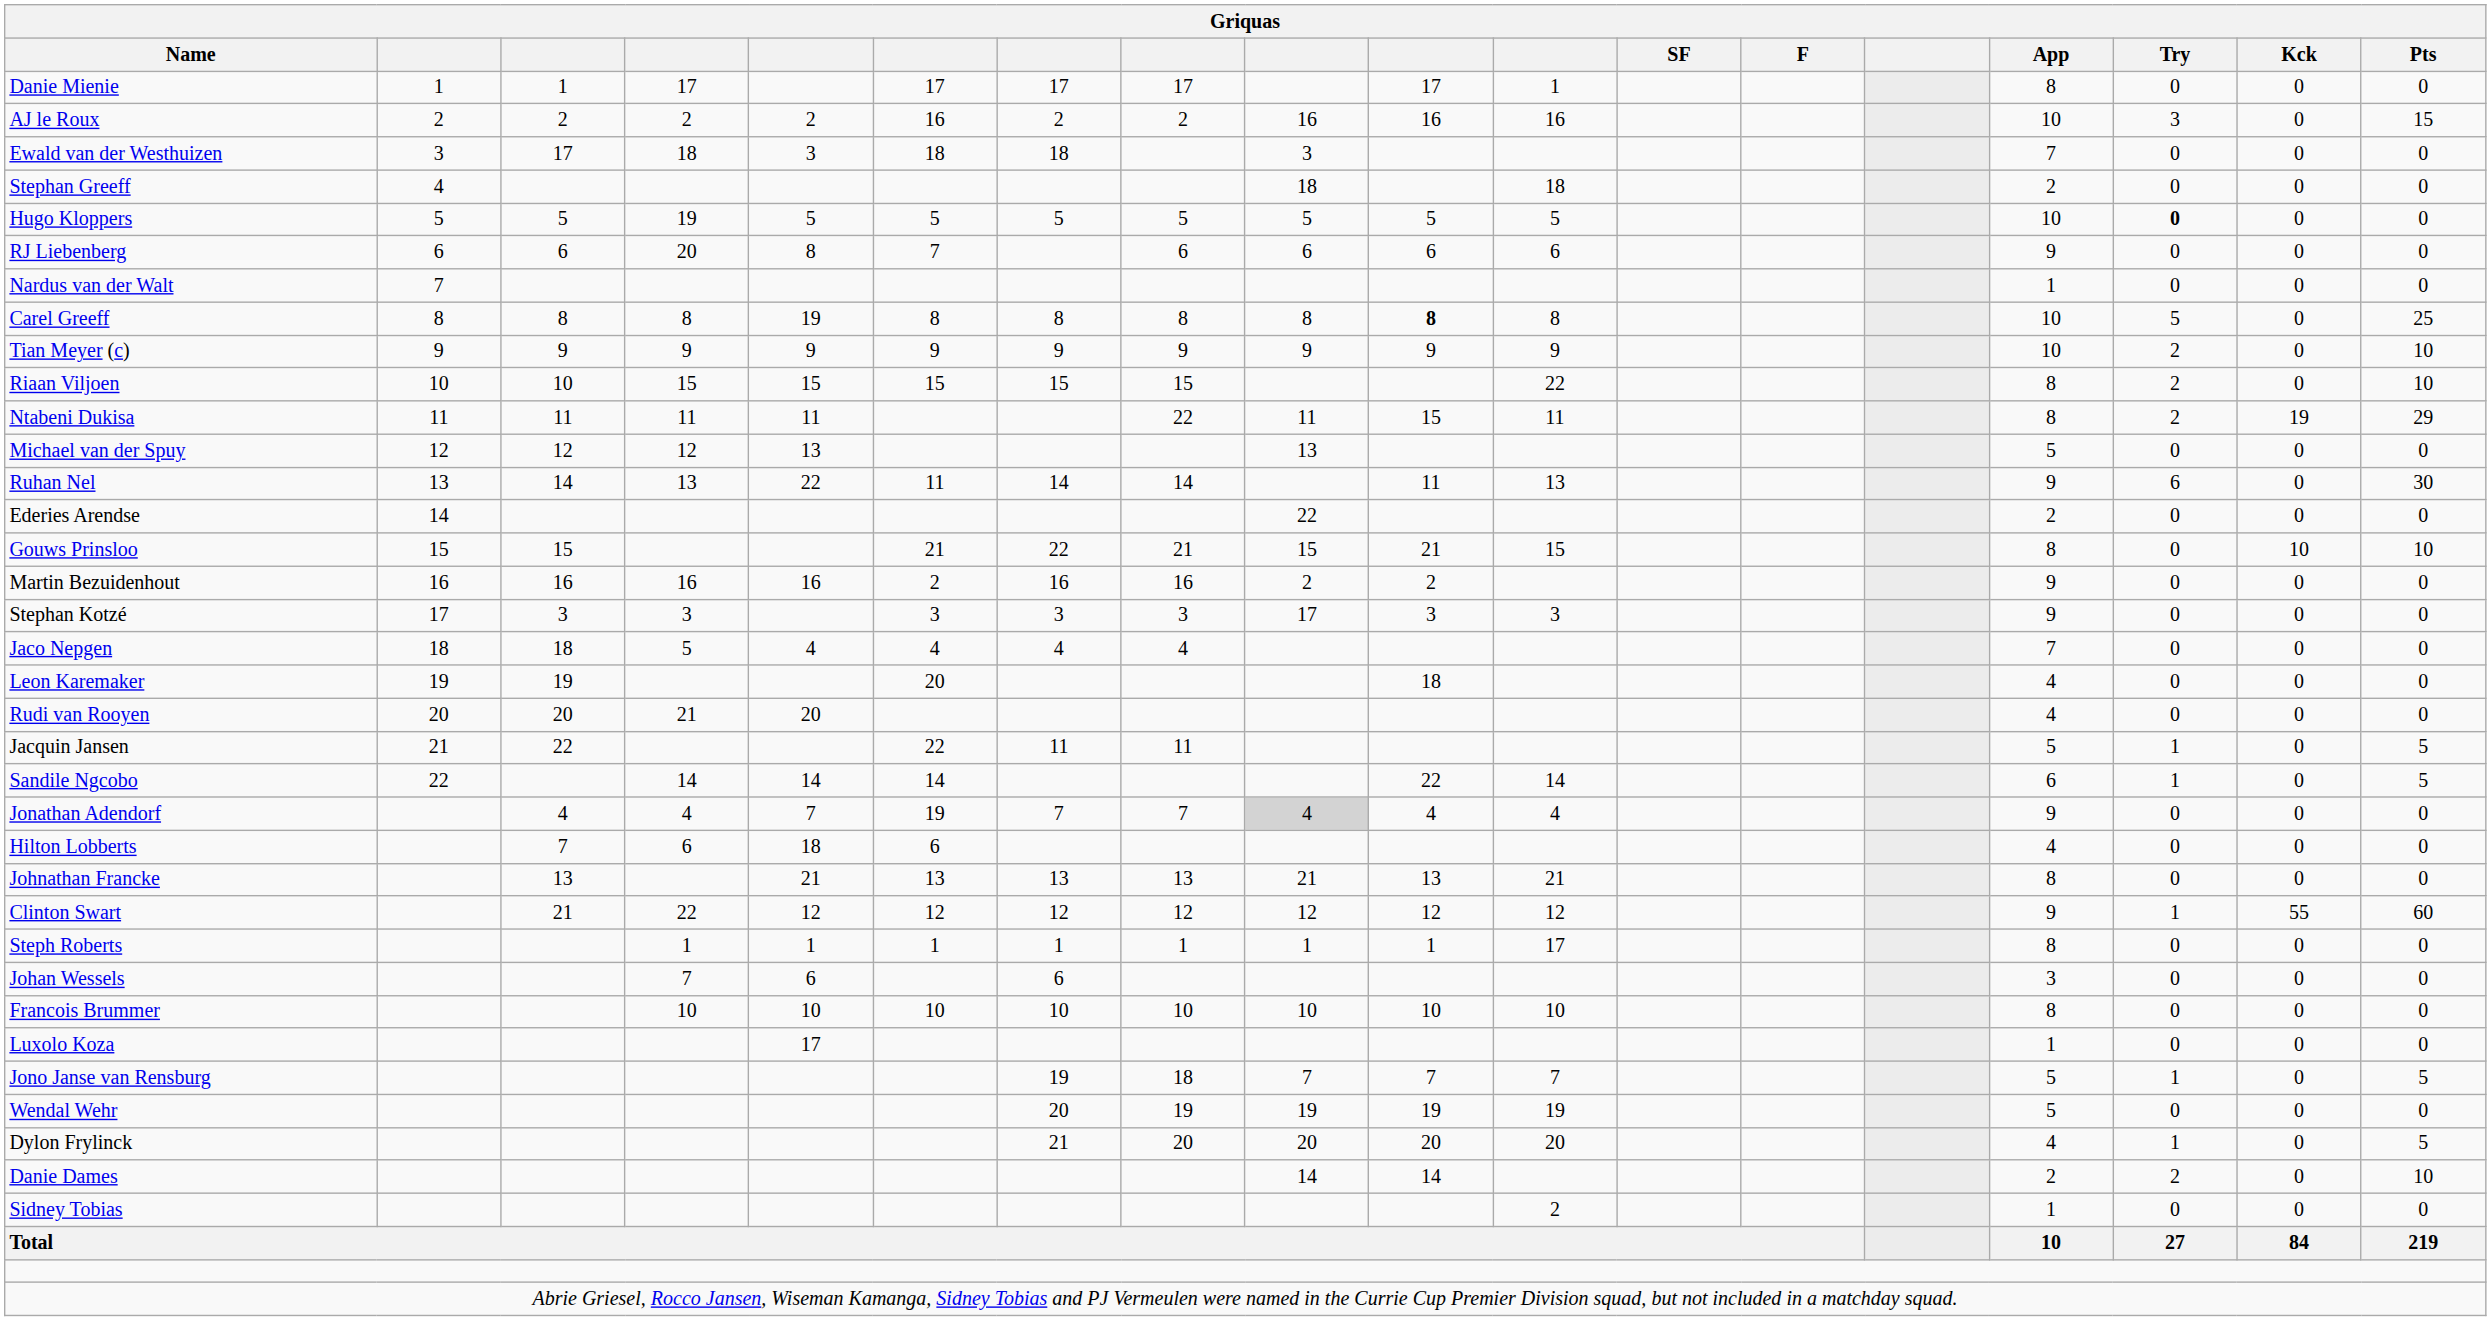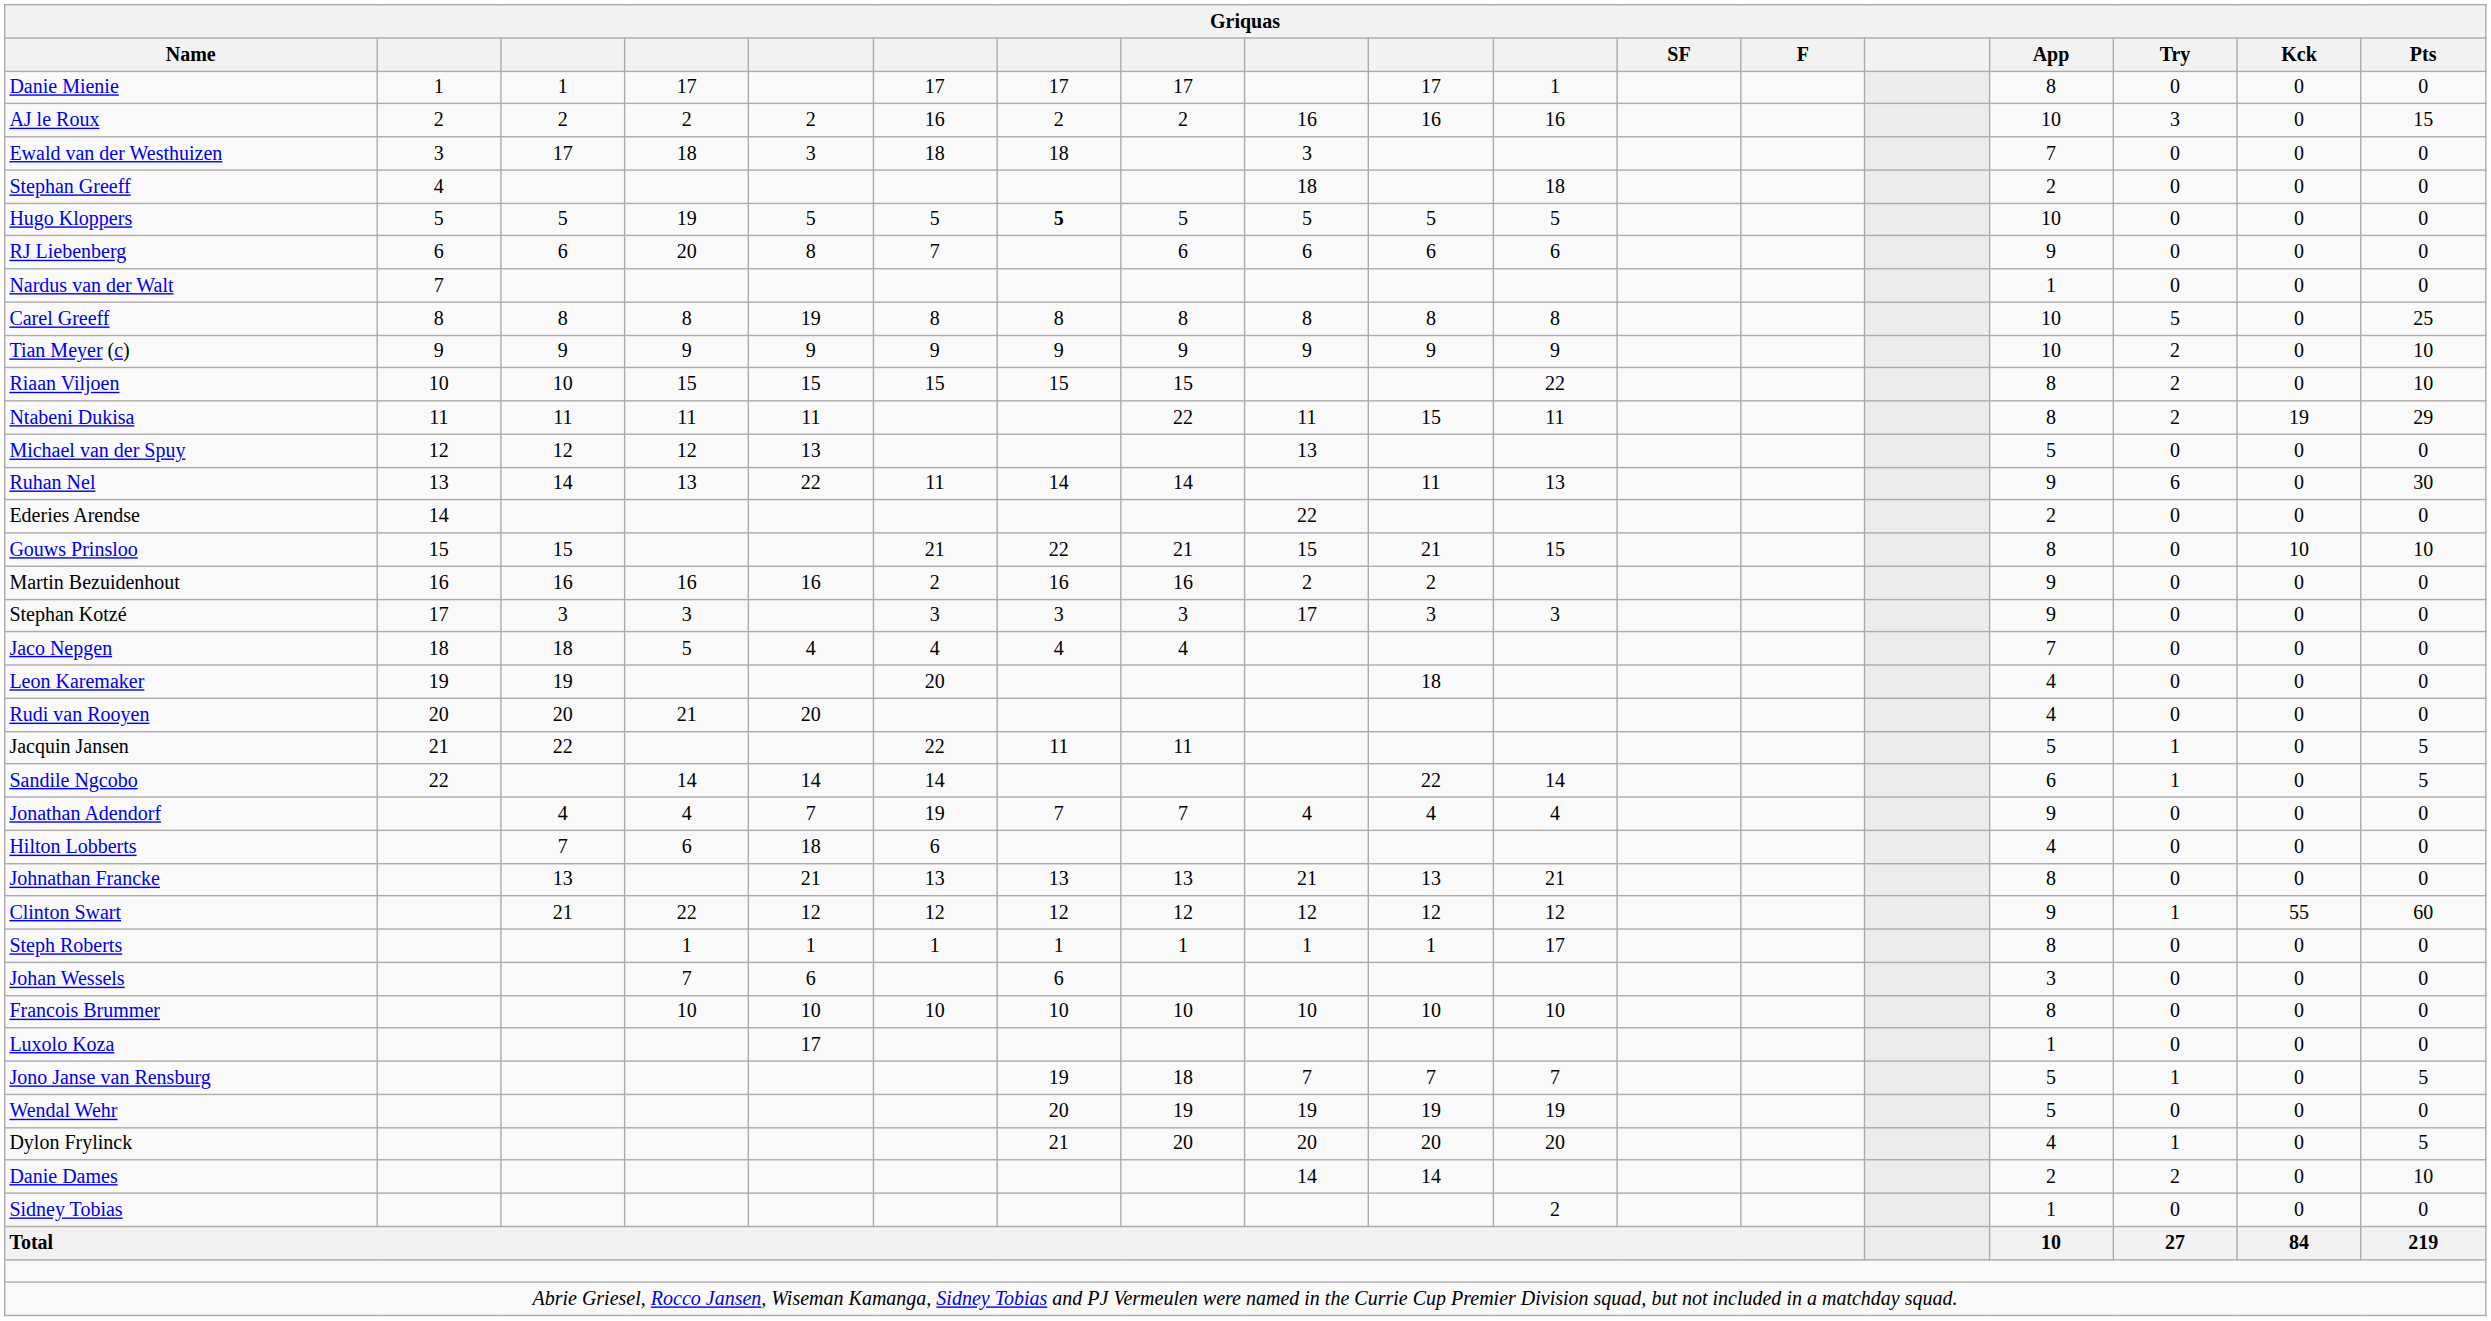(1059, 219) normal -> (1059, 219) bold
(2175, 219) bold -> (2175, 219) normal
(1431, 318) bold -> (1431, 318) normal
(1307, 813) lightgrey background -> (1307, 813) no background
